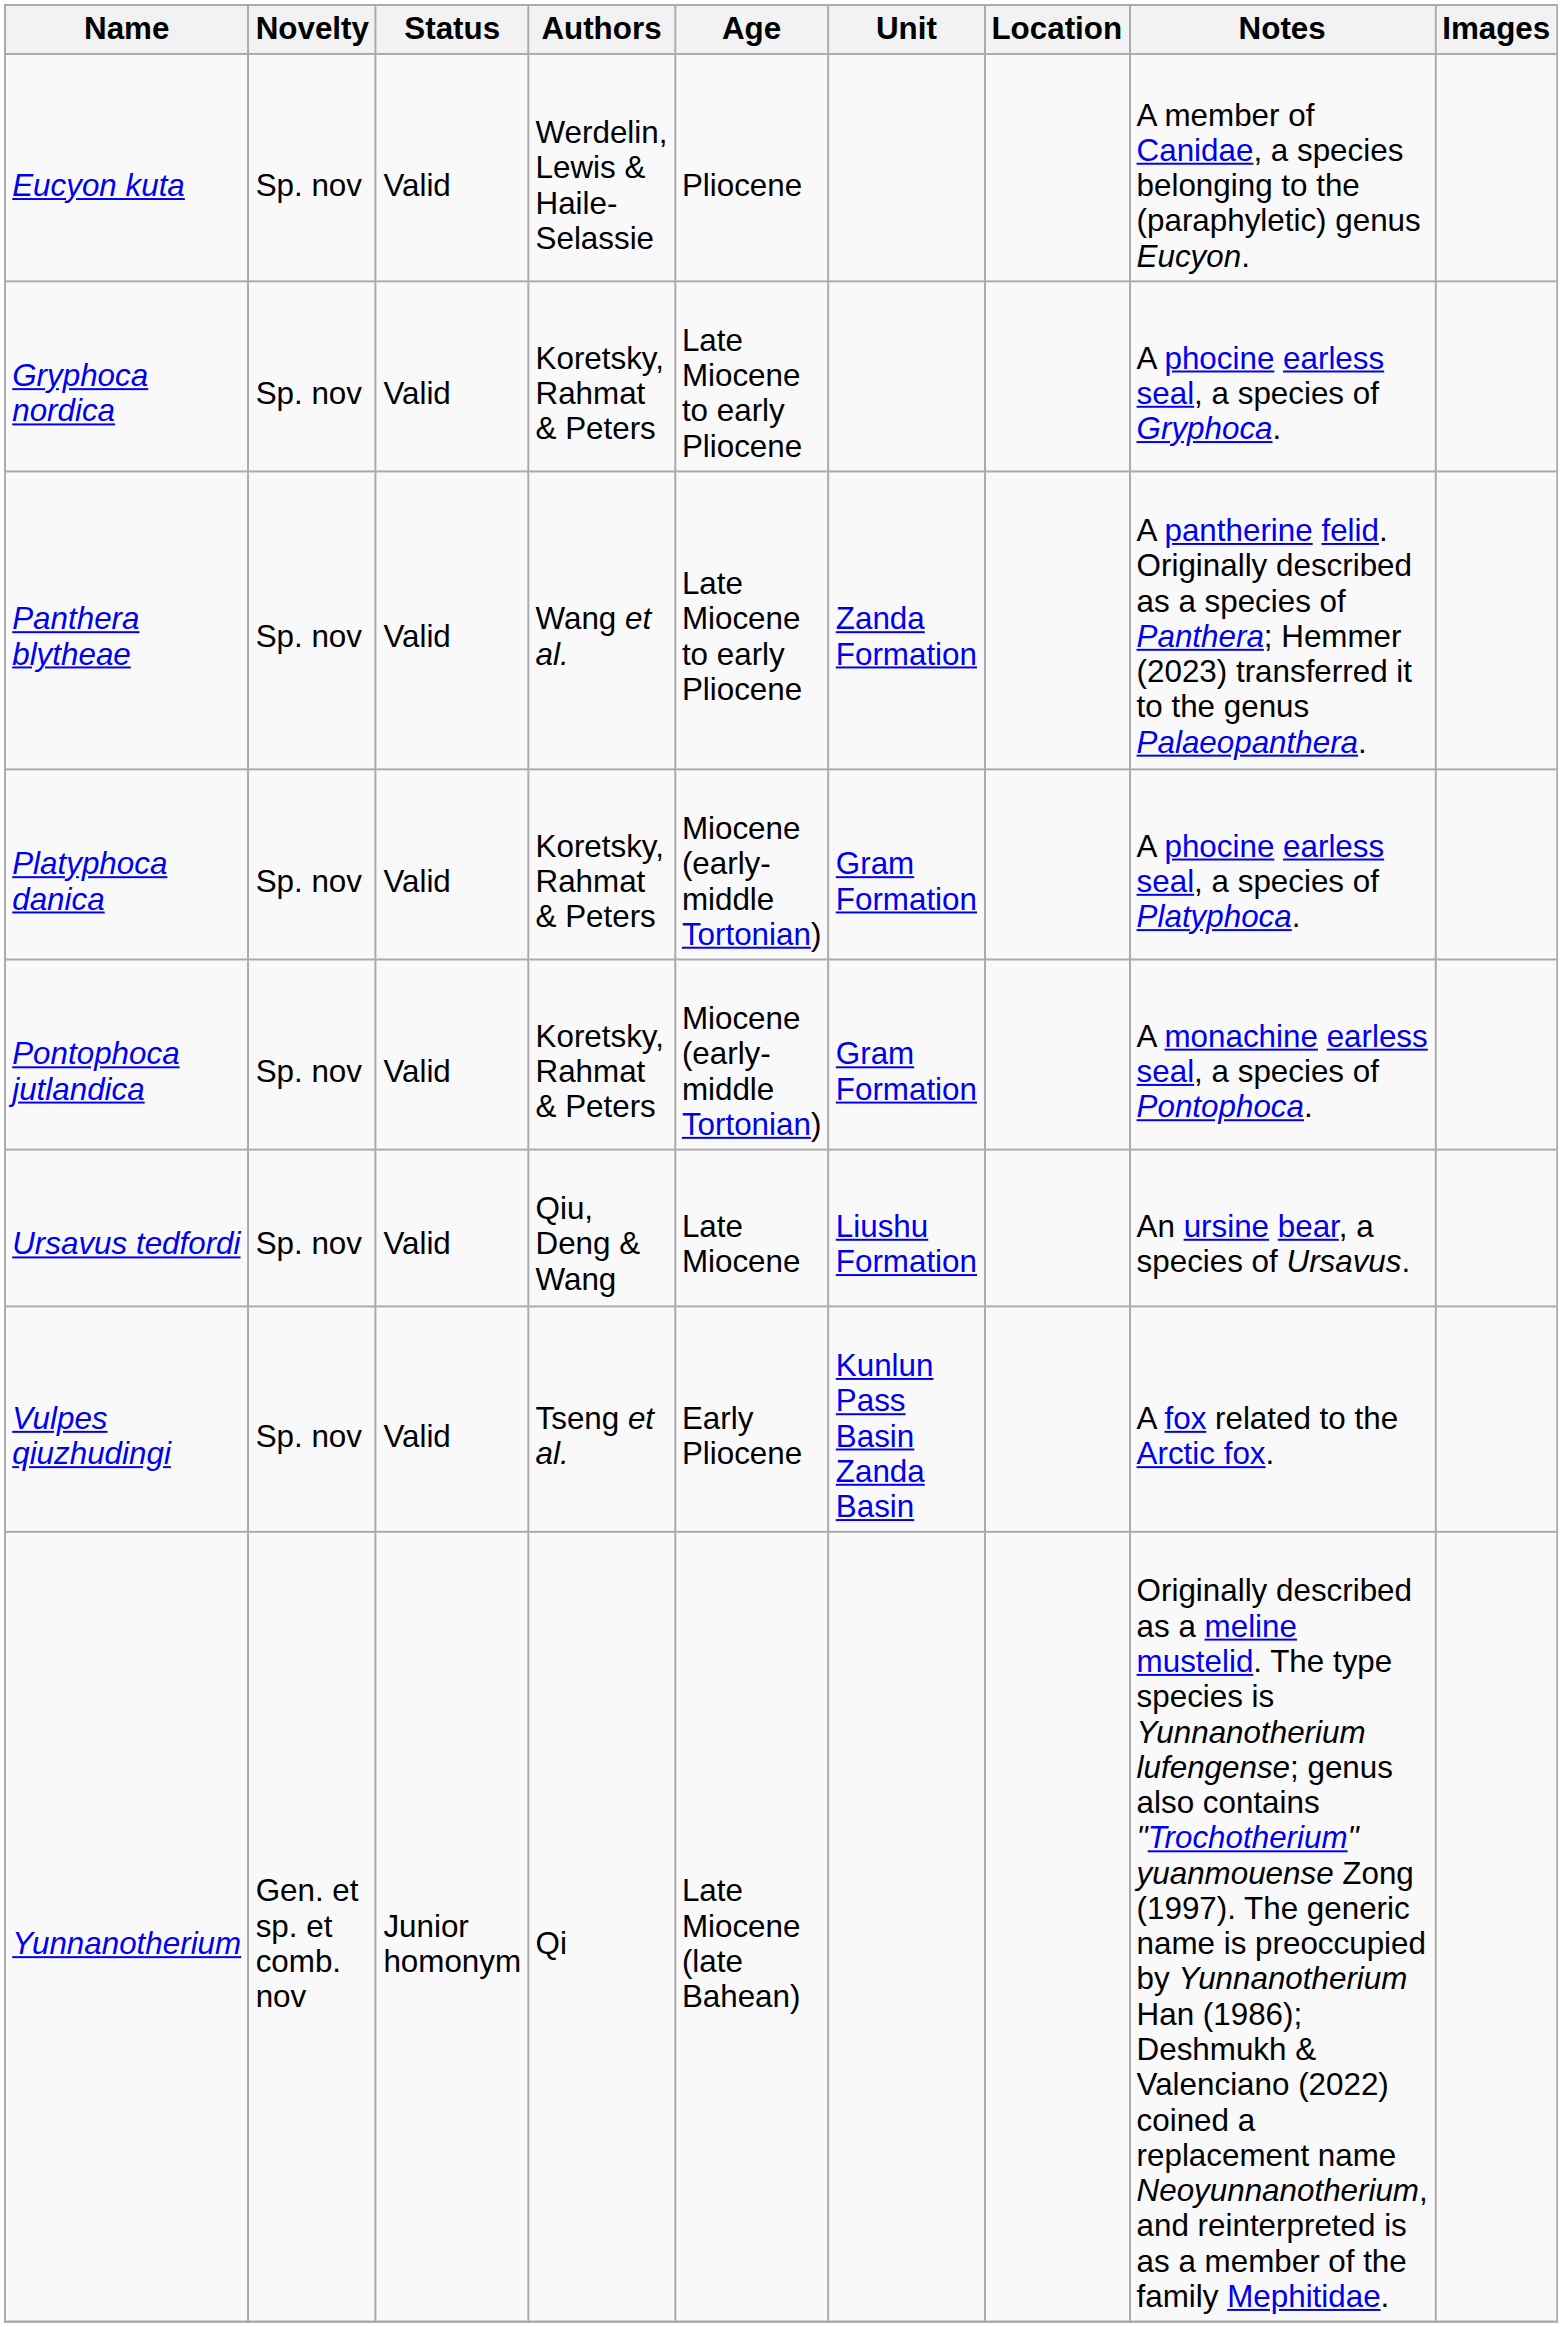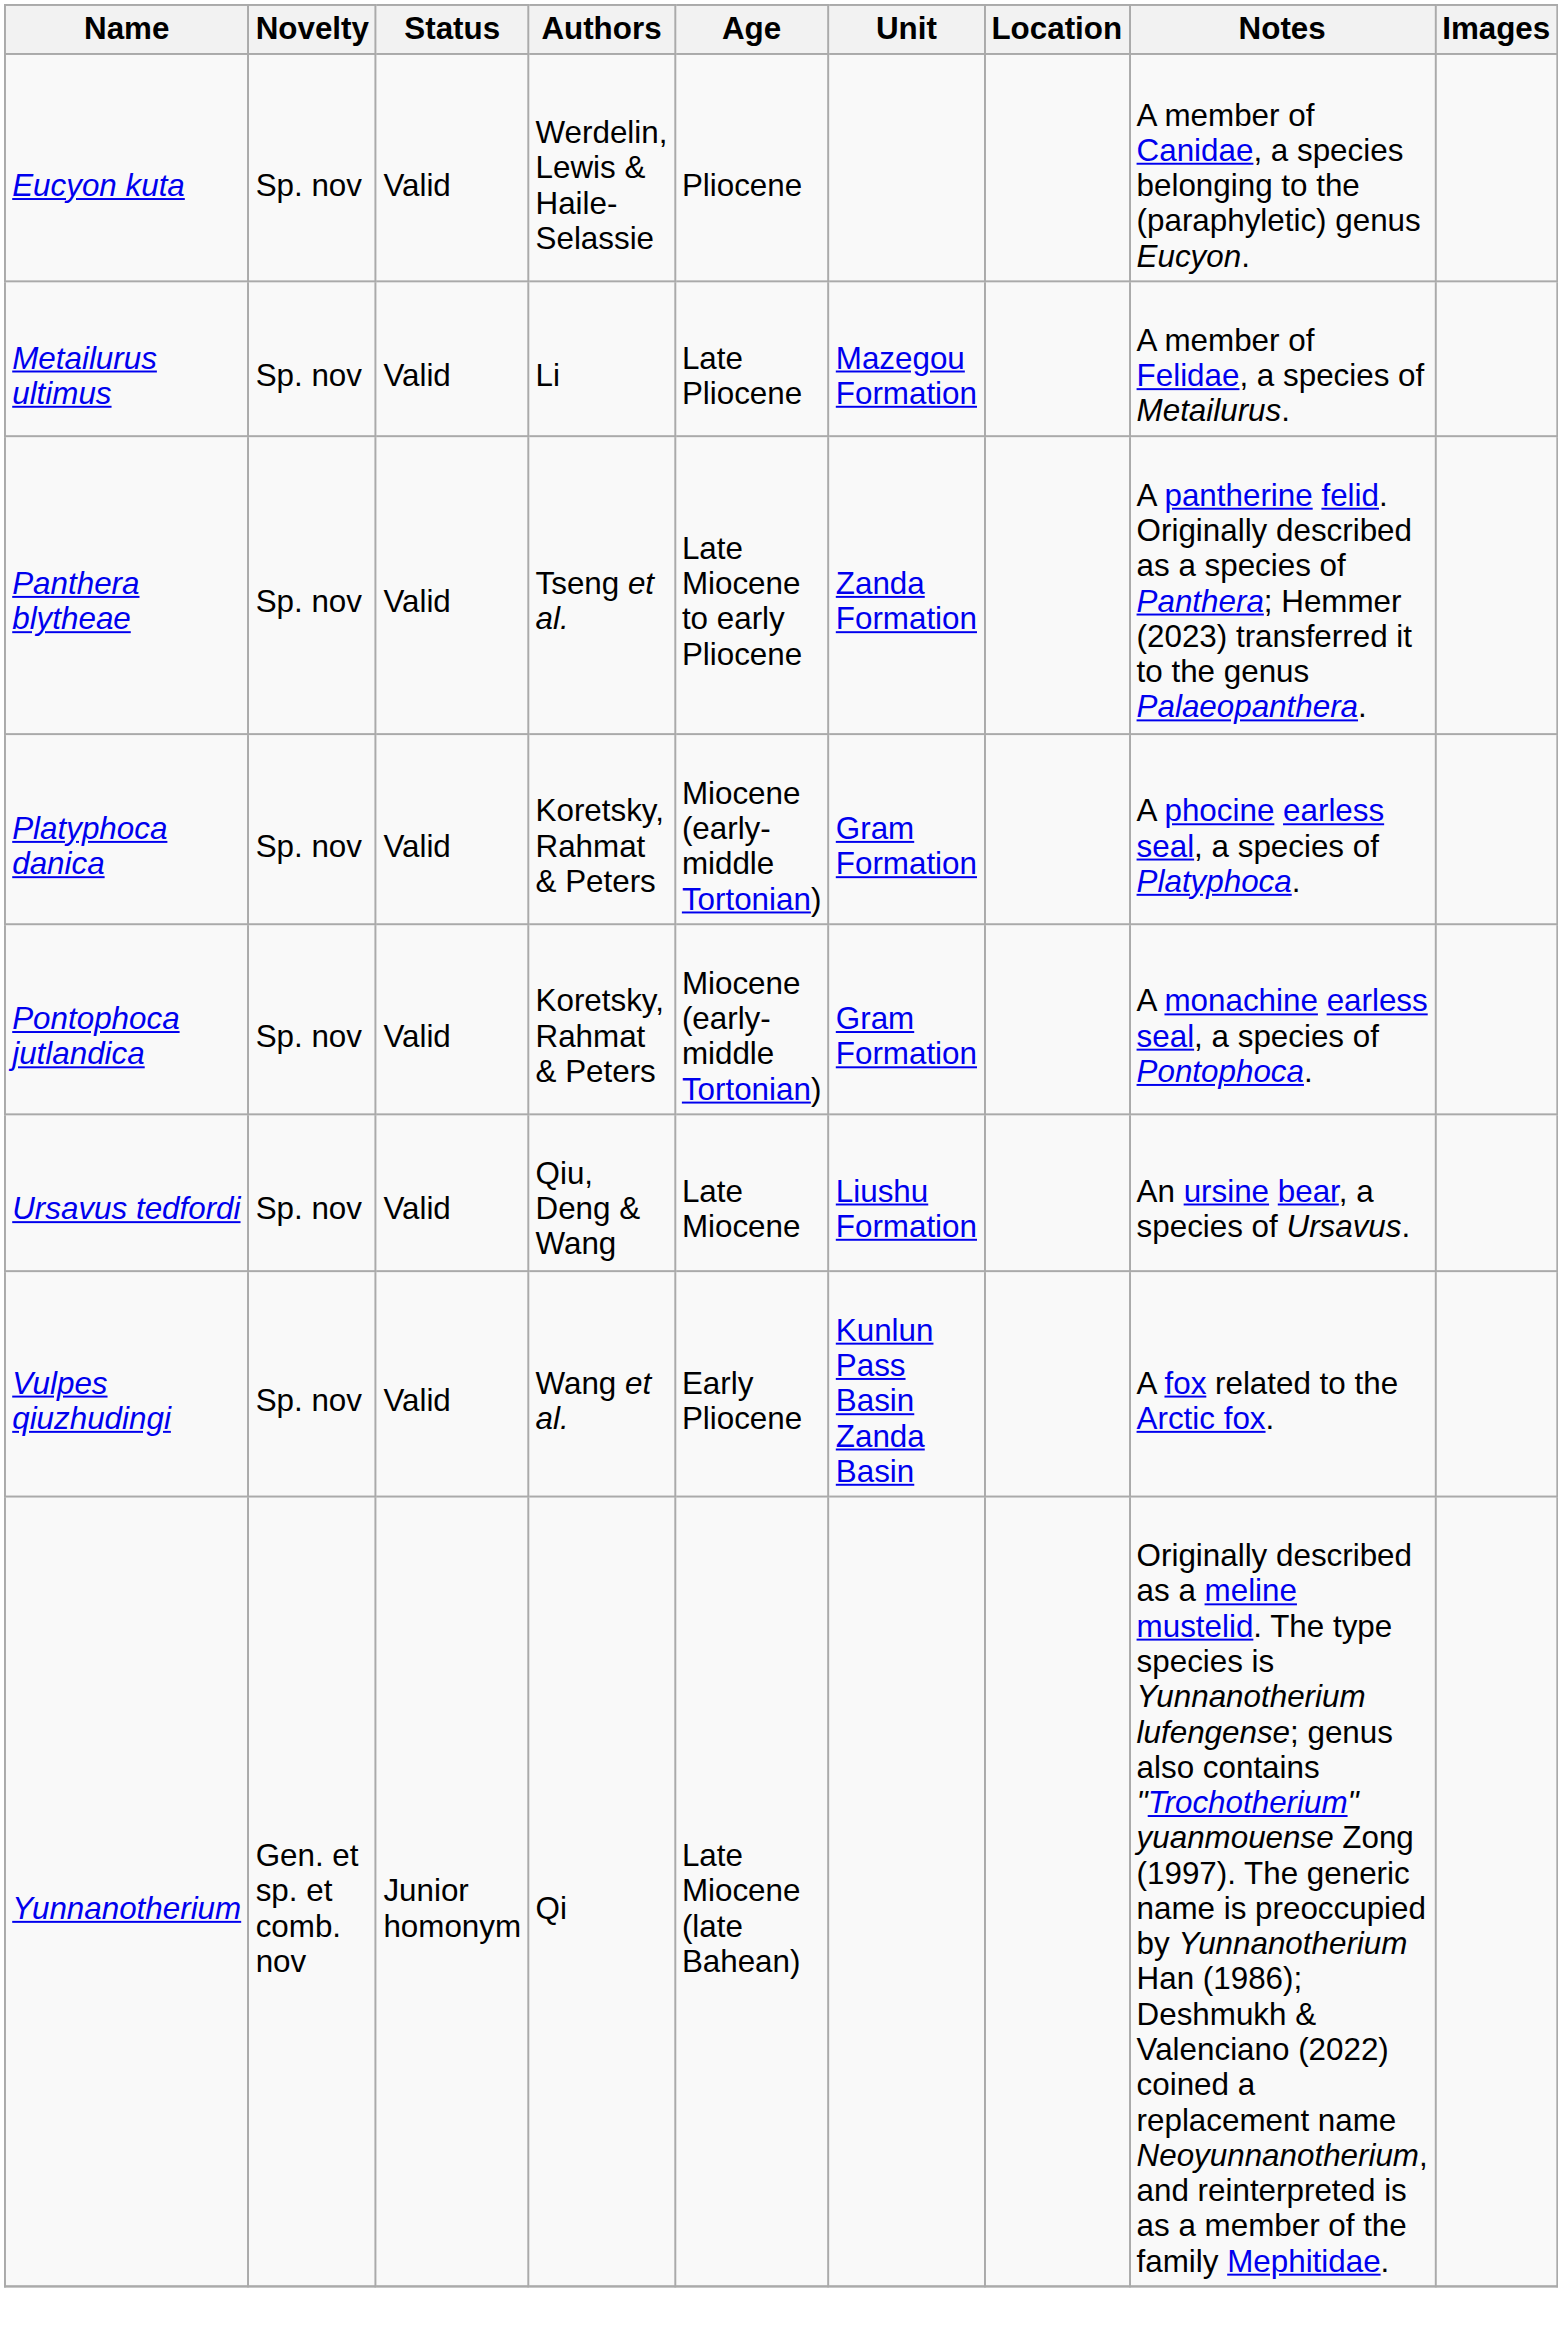- row: (80, 393)
+ row: (85, 375)
(593, 637) Wang et al. -> (595, 601) Tseng et al.
(595, 1435) Tseng et al. -> (593, 1400) Wang et al.
